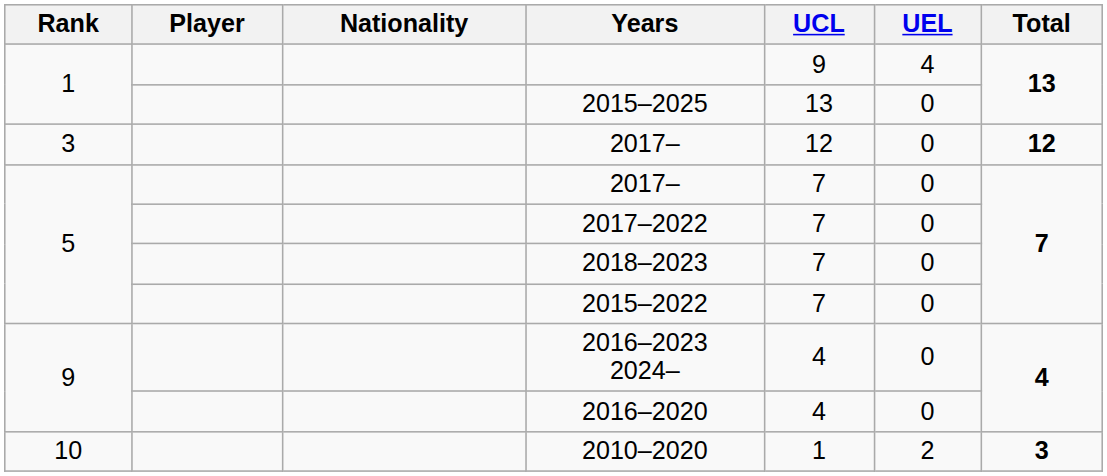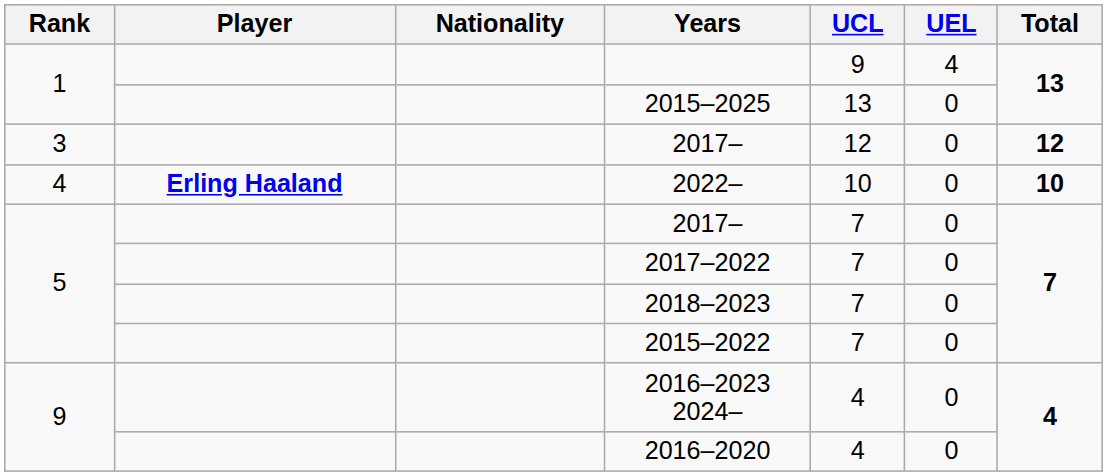+ row: (59, 183)
- row: (68, 451)
